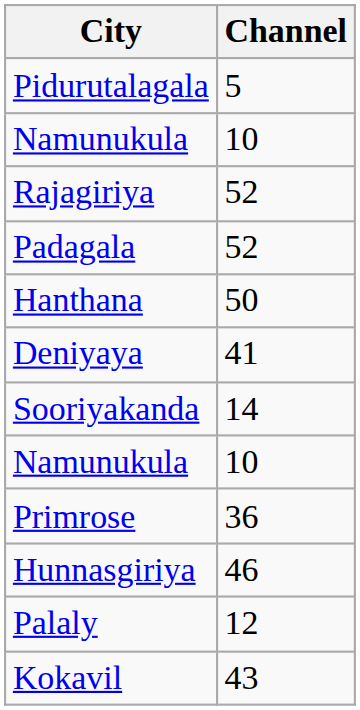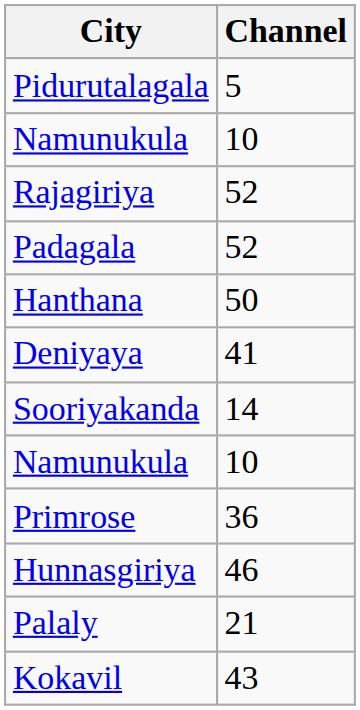(241, 623) 12 -> (241, 623) 21
